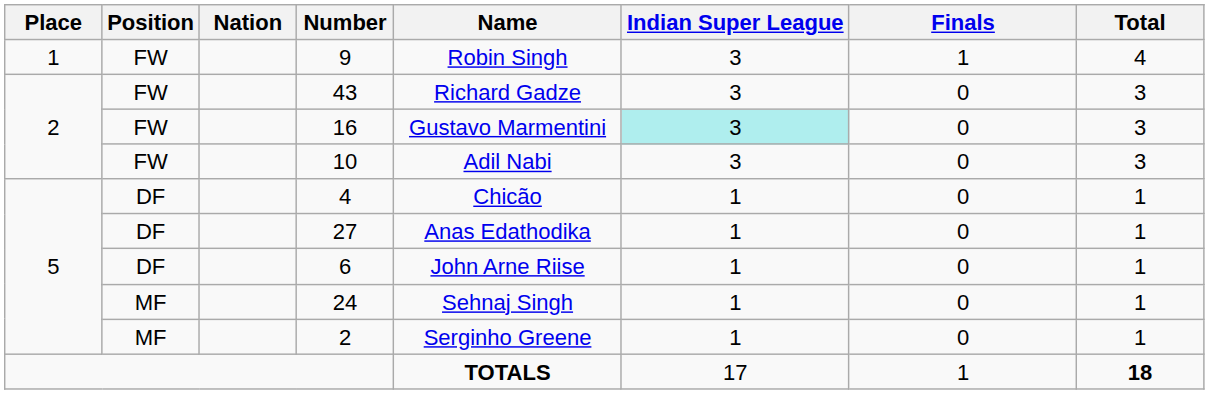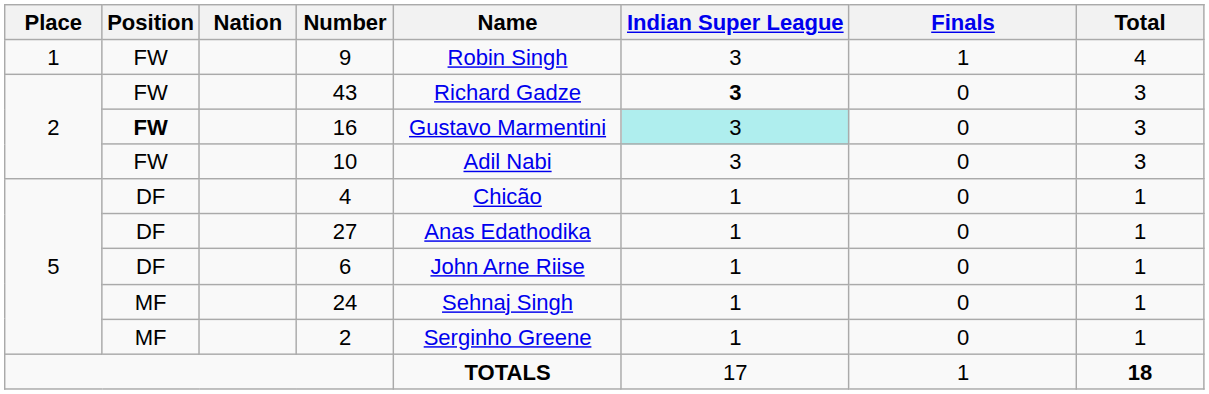(735, 92) normal -> (735, 92) bold
(151, 127) normal -> (151, 127) bold
